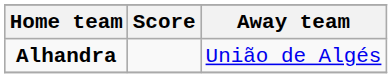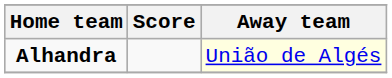(293, 56) no background -> (293, 56) lightyellow background
